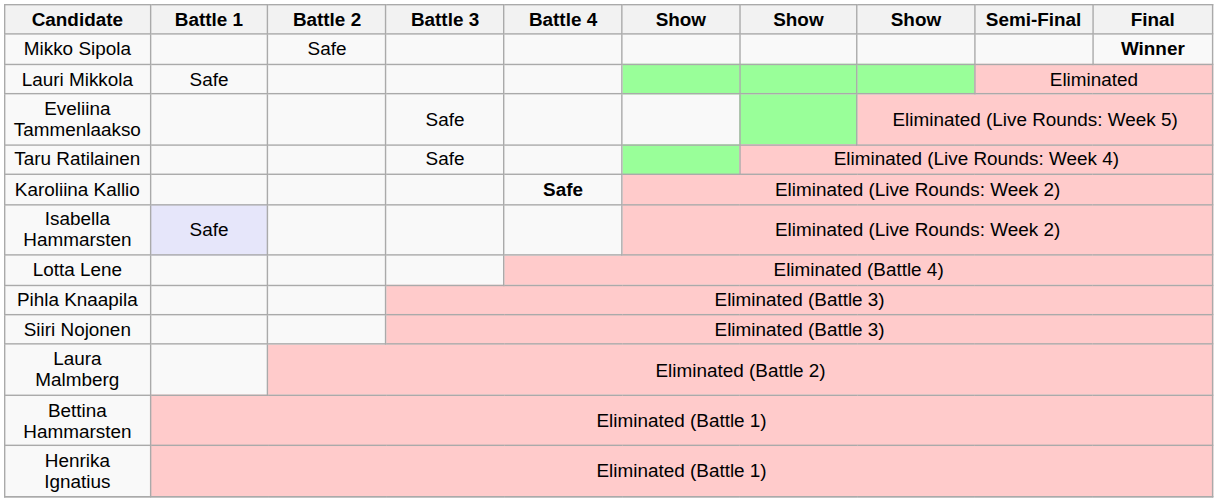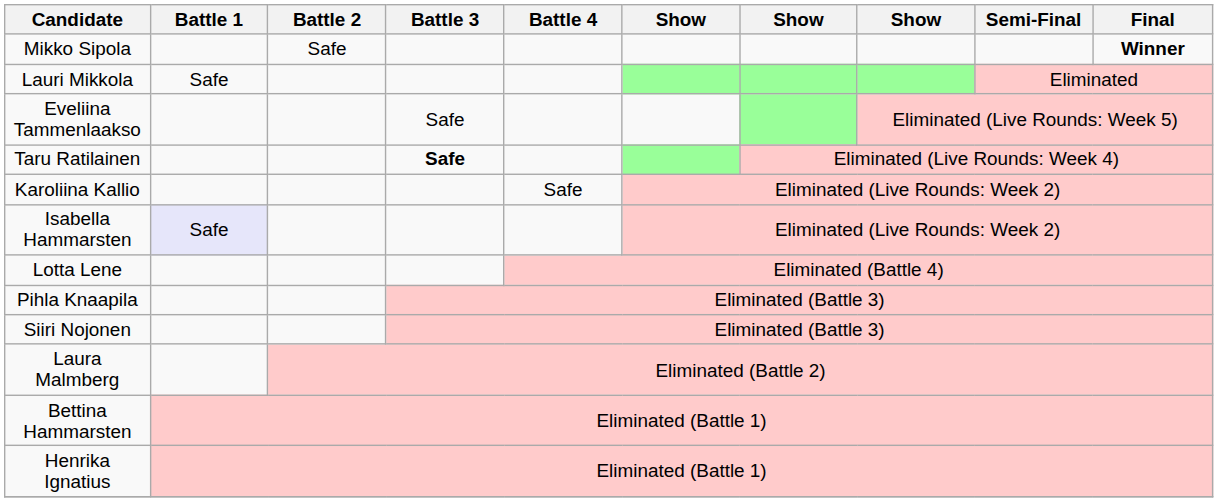(445, 159) normal -> (445, 159) bold
(563, 189) bold -> (563, 189) normal
